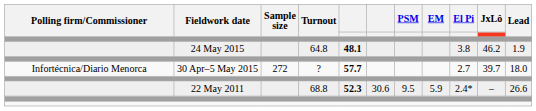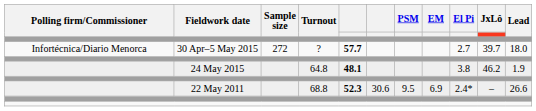rows swapped: (218, 49) <-> (218, 69)
(436, 89) 5.9 -> (436, 89) 6.9
